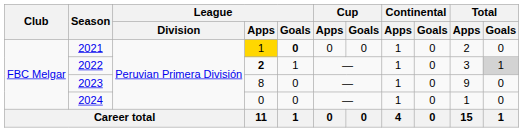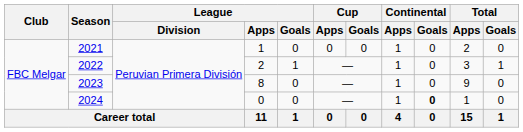(261, 48) gold background -> (261, 48) no background
(295, 48) bold -> (295, 48) normal
(261, 65) bold -> (261, 65) normal
(501, 65) lightgrey background -> (501, 65) no background
(432, 100) normal -> (432, 100) bold
